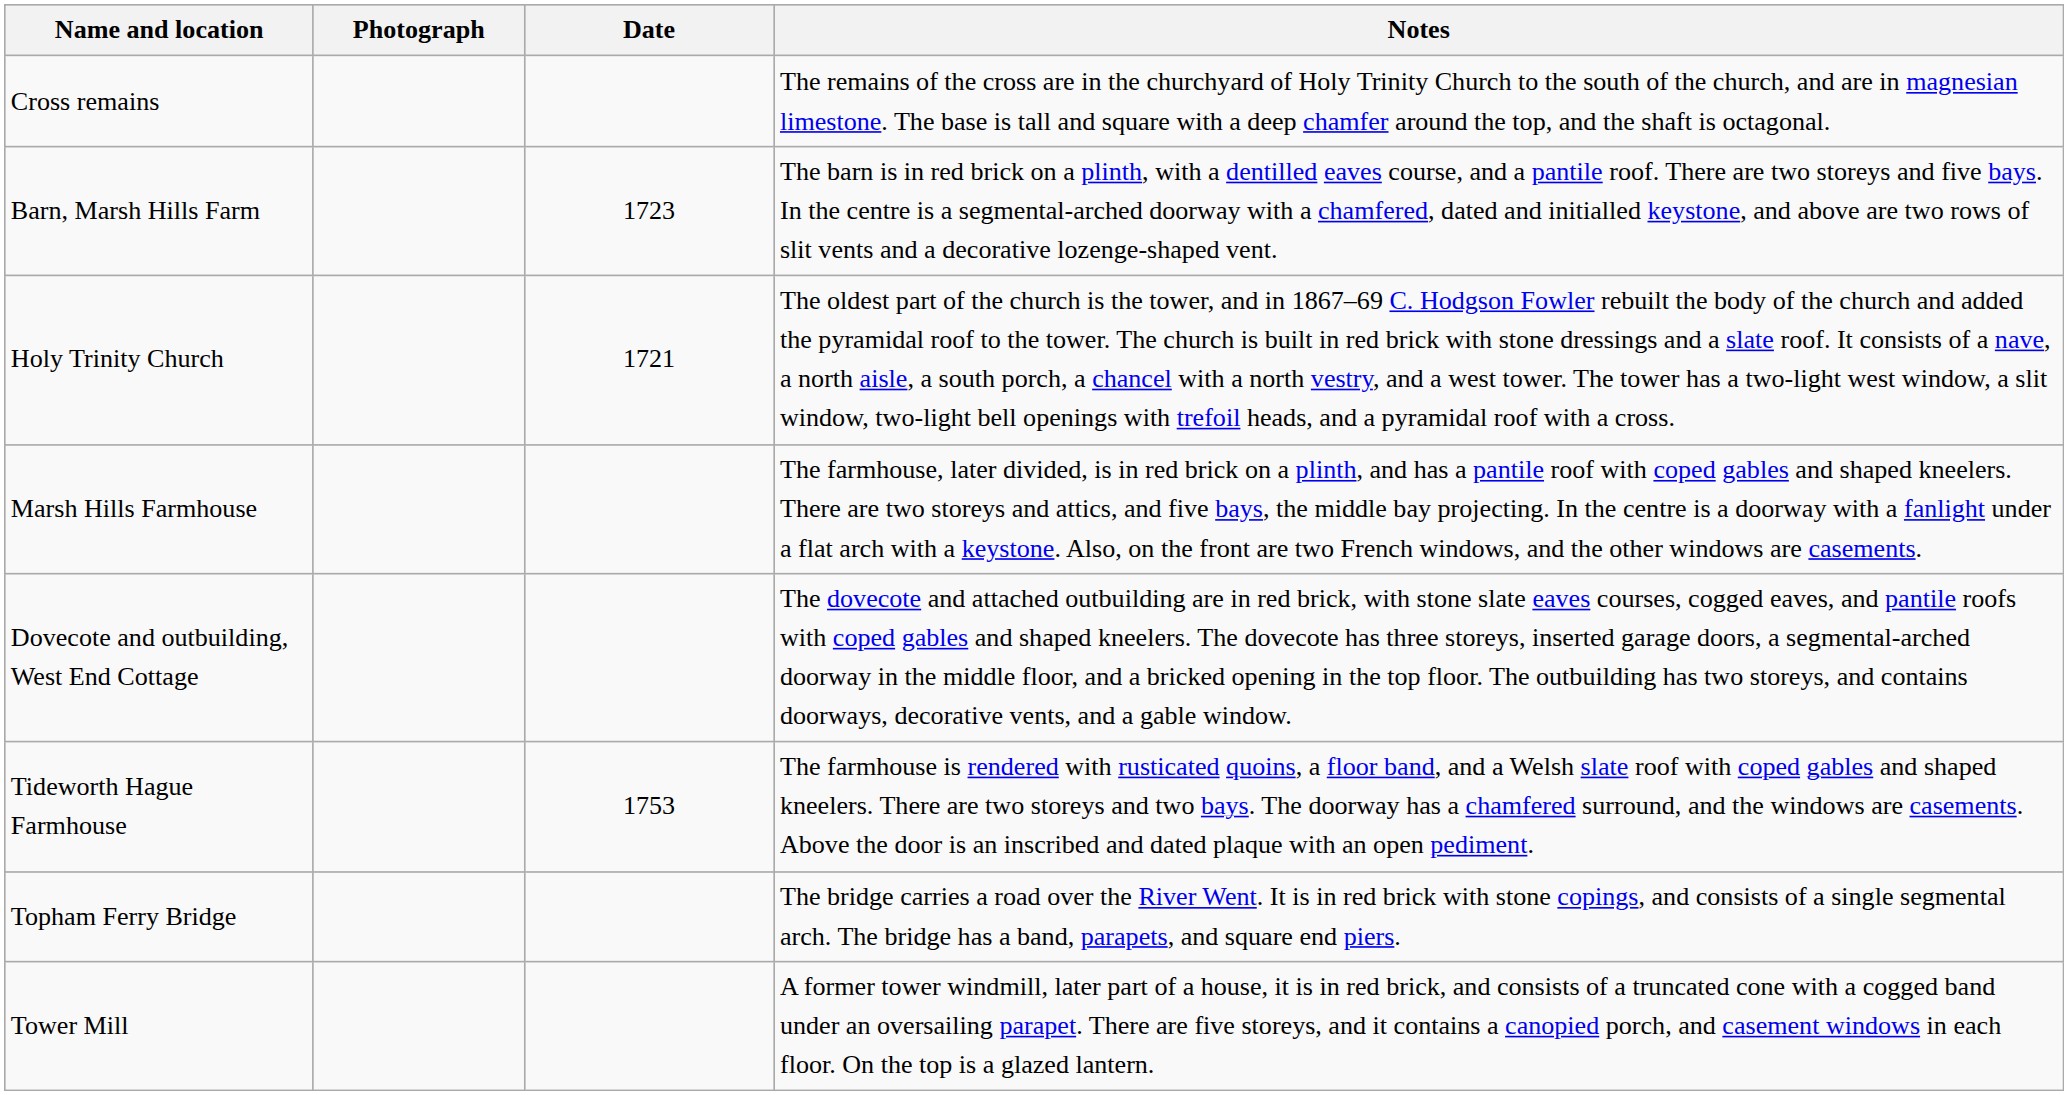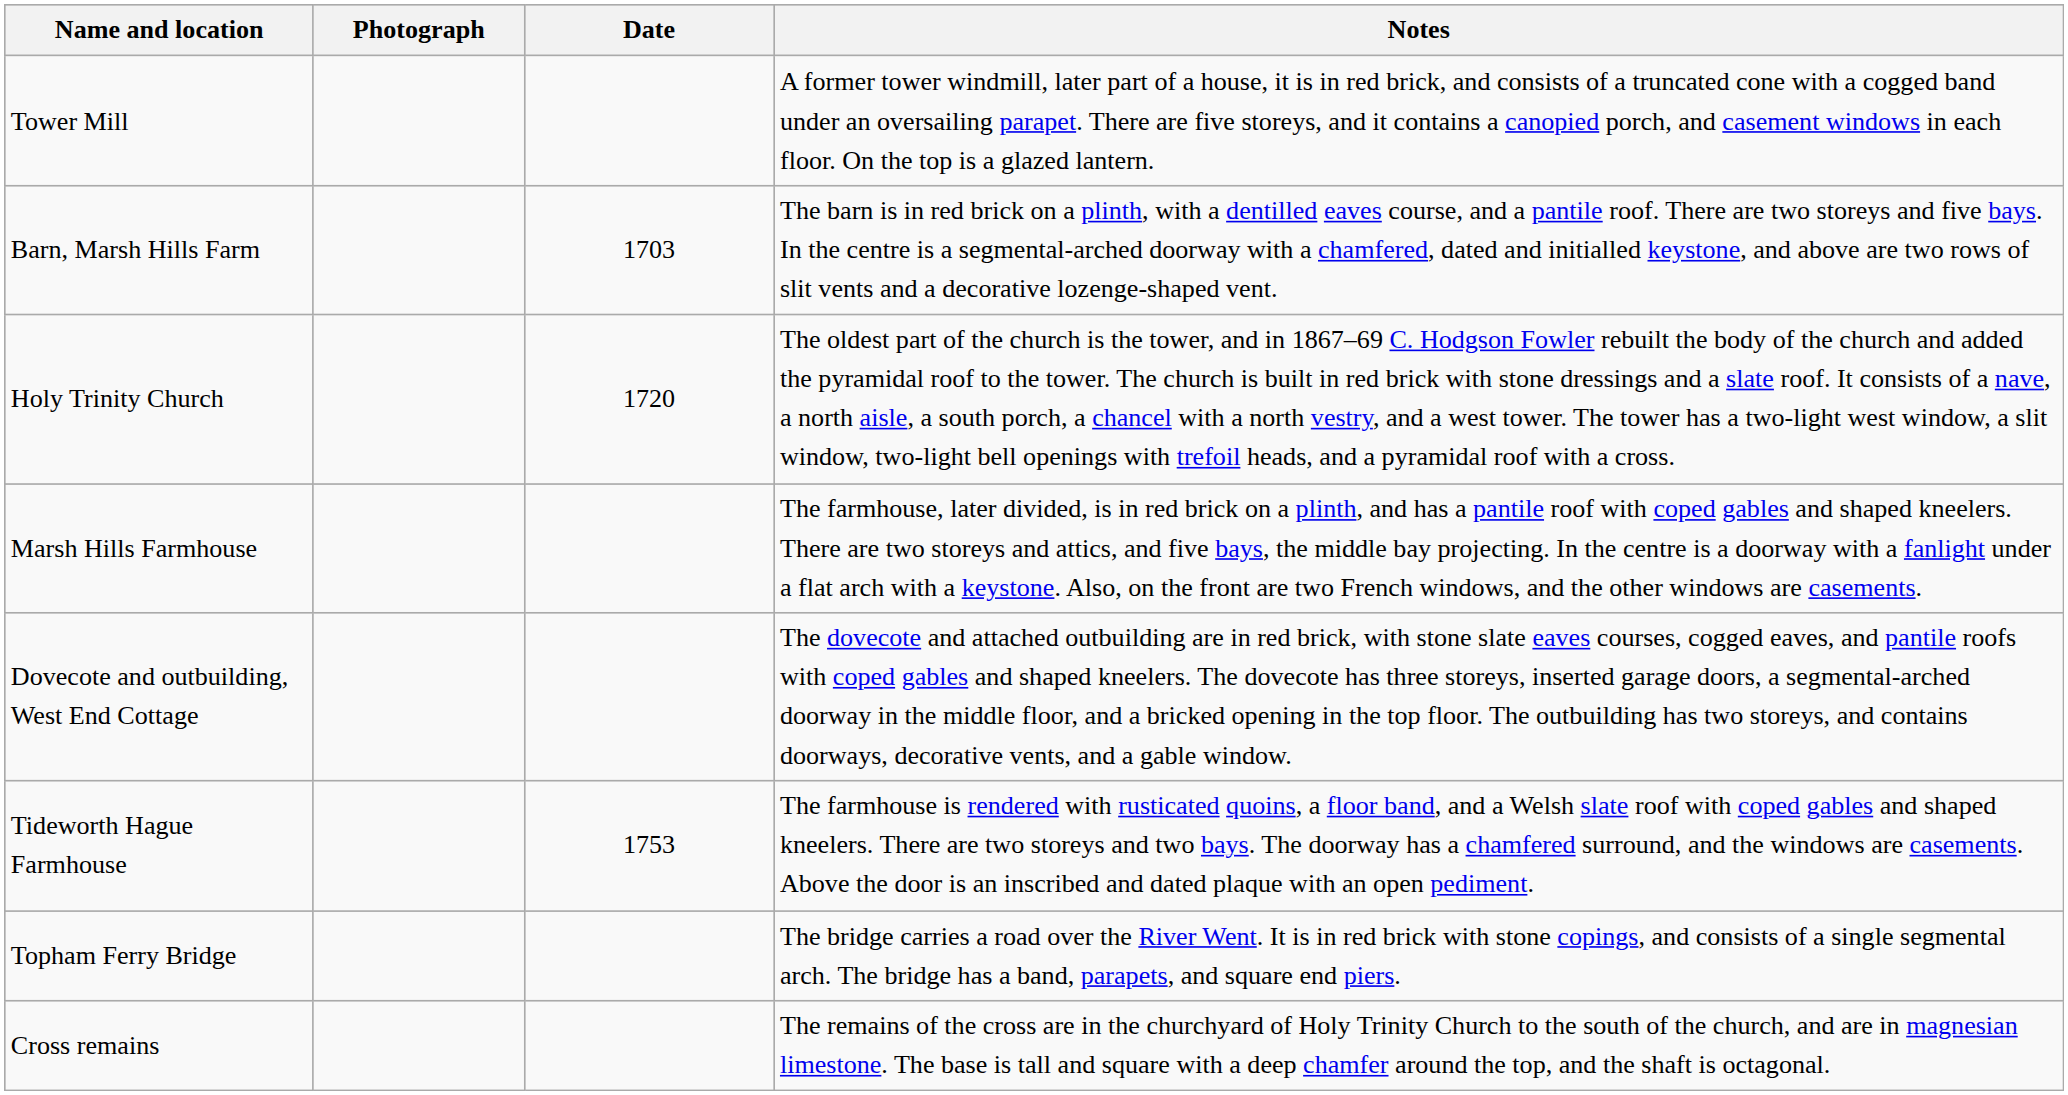rows swapped: (85, 100) <-> (70, 1026)
(649, 210) 1723 -> (649, 249) 1703
(649, 359) 1721 -> (649, 398) 1720
